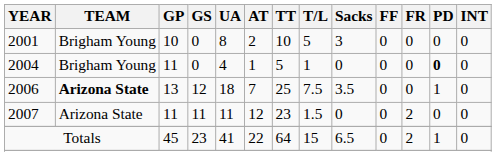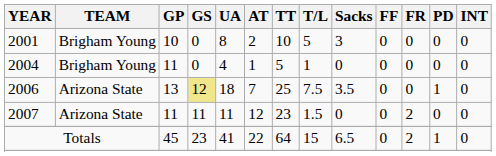(437, 65) bold -> (437, 65) normal
(104, 89) bold -> (101, 89) normal
(199, 89) no background -> (199, 89) khaki background
